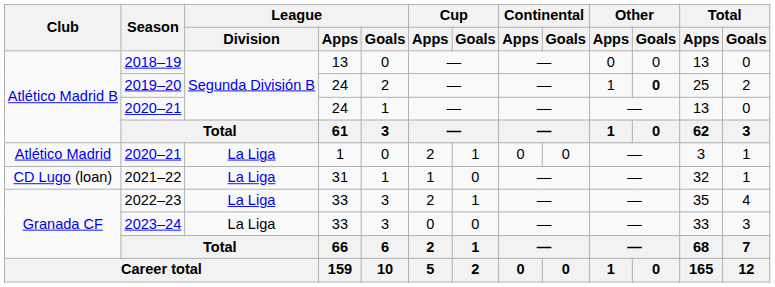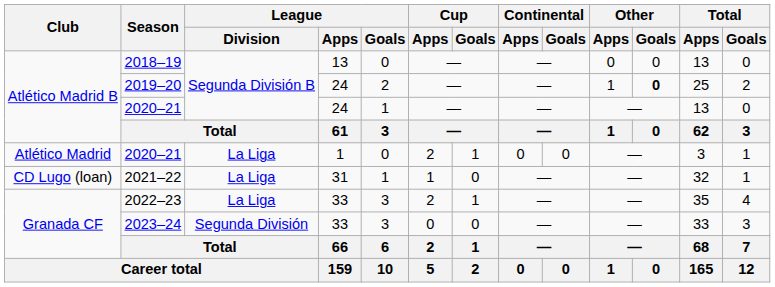(252, 223) La Liga -> (252, 223) Segunda División
